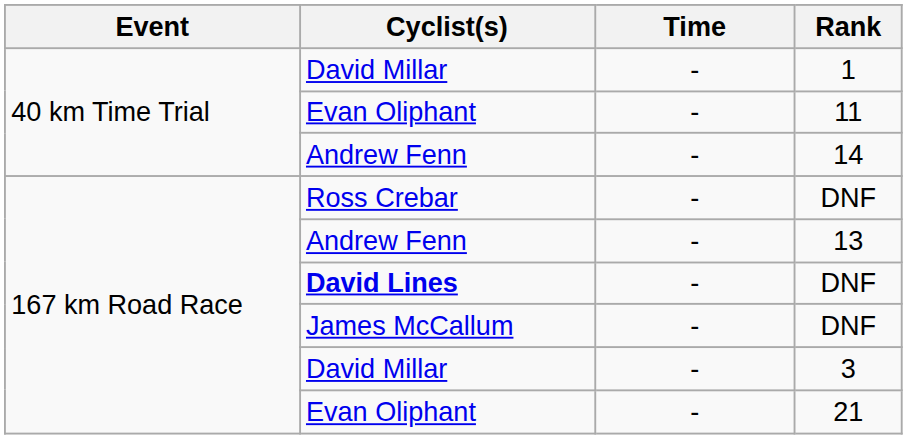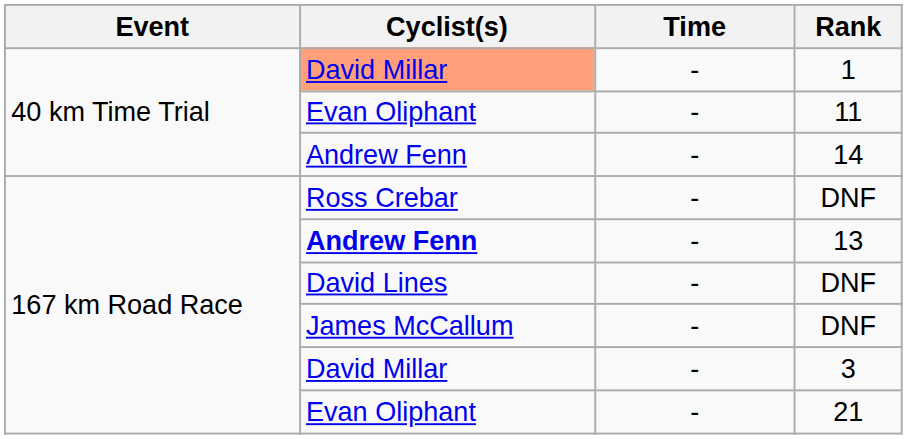(377, 69) no background -> (377, 69) lightsalmon background
(386, 241) normal -> (392, 241) bold
(382, 283) bold -> (377, 283) normal
